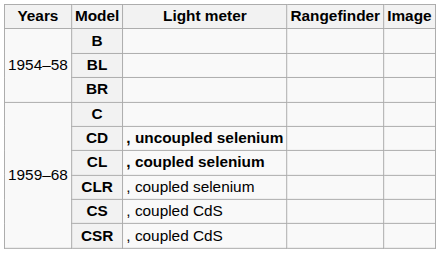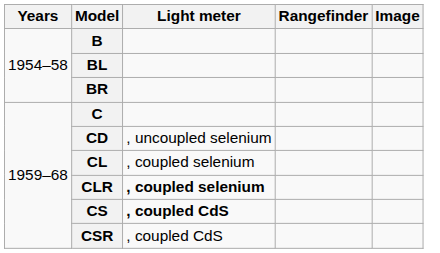(205, 138) bold -> (199, 138) normal
(195, 162) bold -> (190, 162) normal
(190, 187) normal -> (195, 187) bold
(175, 211) normal -> (178, 211) bold
